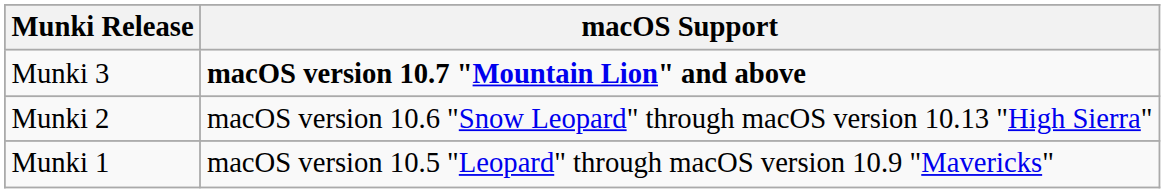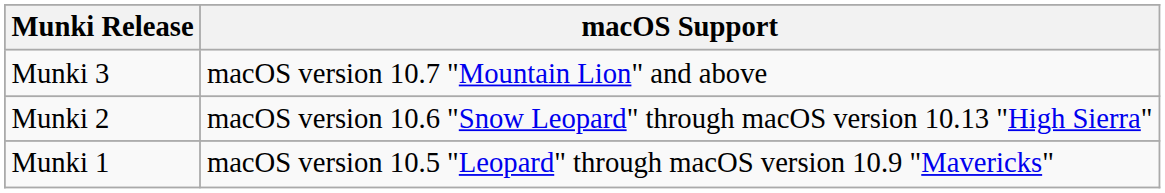(506, 72) bold -> (487, 72) normal
